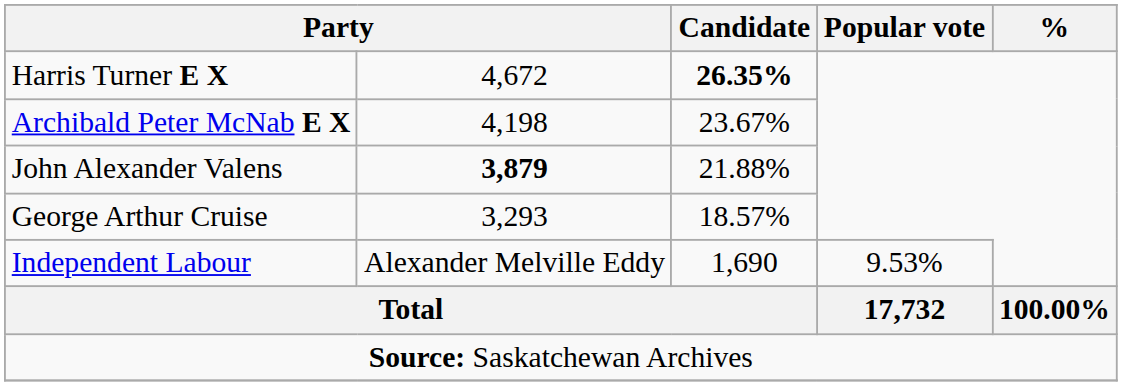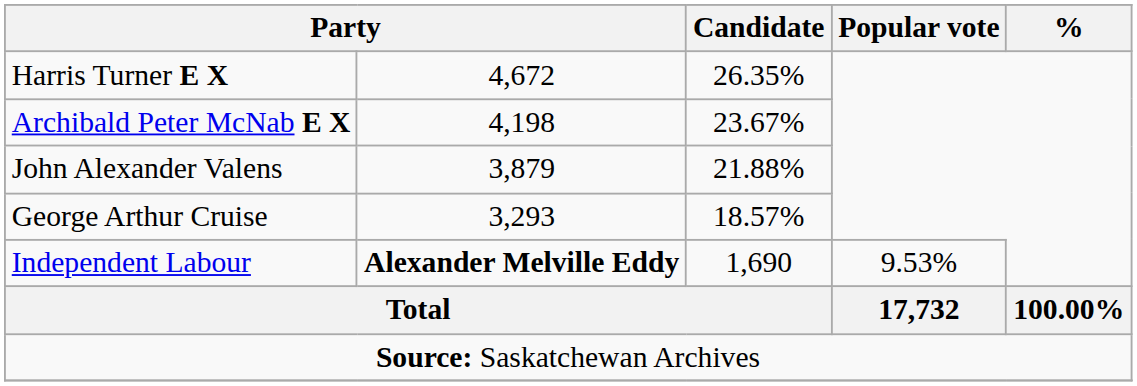(744, 74) bold -> (759, 74) normal
(515, 168) bold -> (522, 168) normal
(515, 262) normal -> (522, 262) bold
